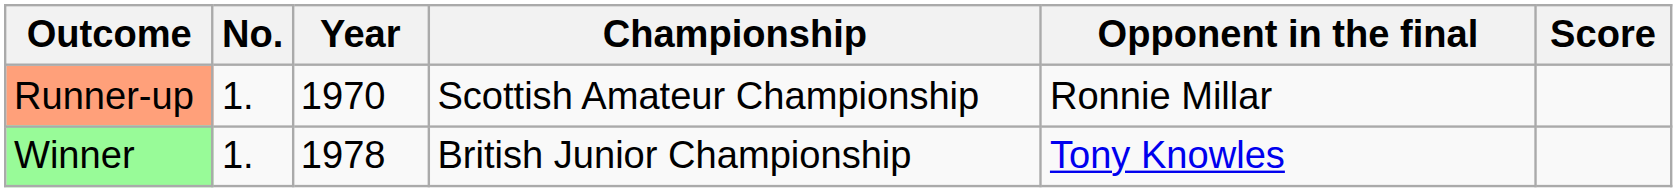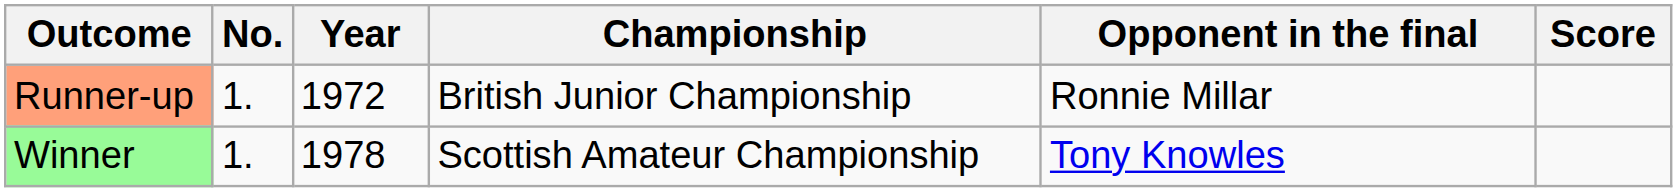(343, 95) 1970 -> (343, 95) 1972
(708, 95) Scottish Amateur Championship -> (674, 95) British Junior Championship
(674, 155) British Junior Championship -> (708, 155) Scottish Amateur Championship
